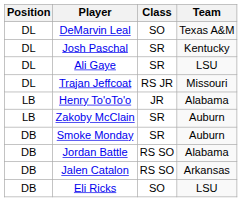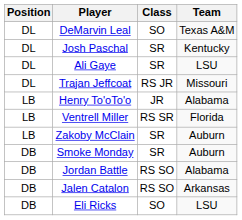+ row: (95, 118)
